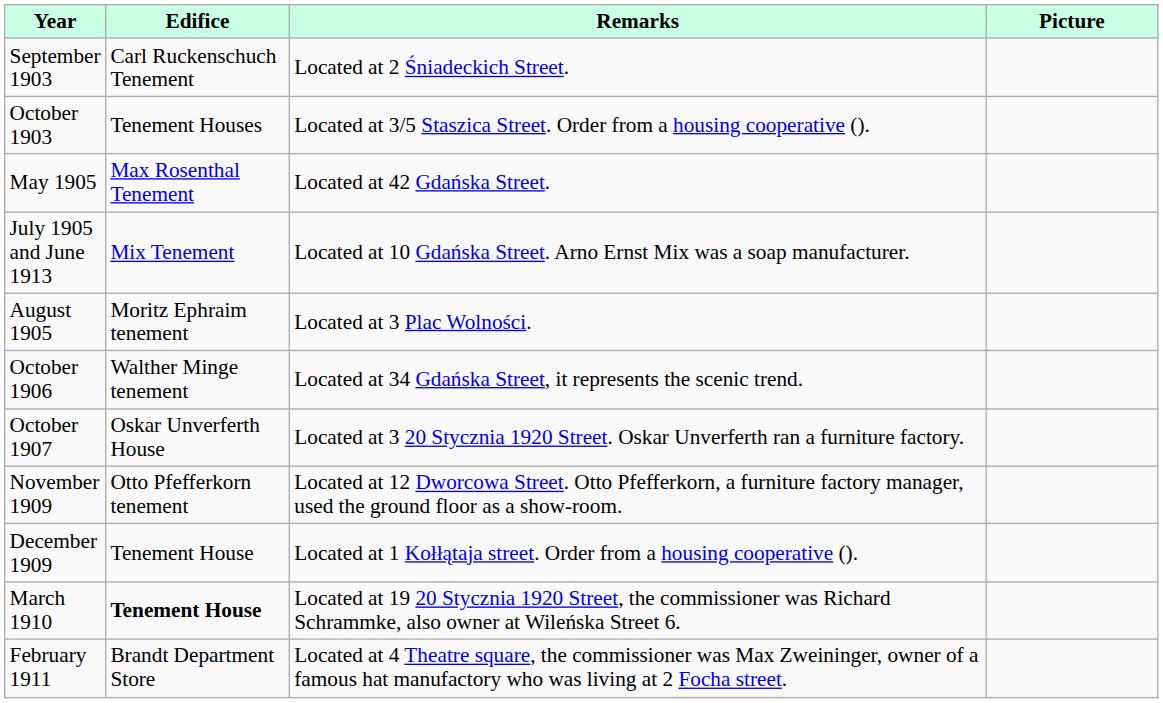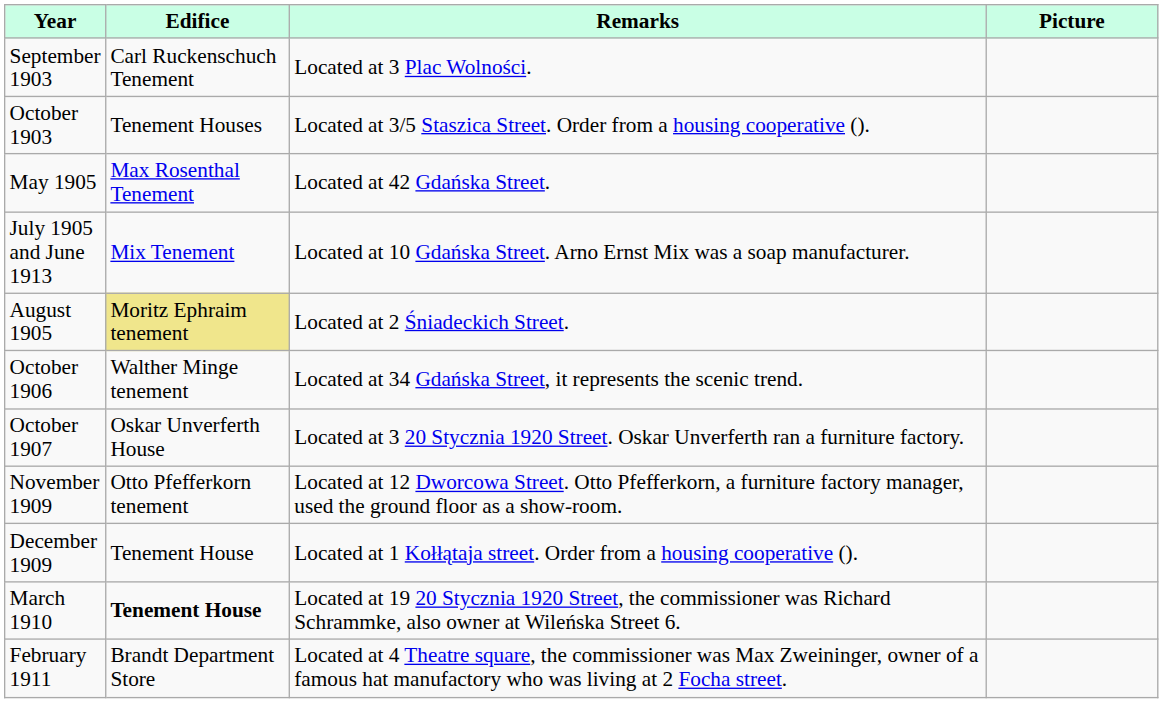(432, 67) Located at 2 Śniadeckich Street. -> (413, 67) Located at 3 Plac Wolności.
(179, 321) no background -> (179, 321) khaki background
(413, 321) Located at 3 Plac Wolności. -> (432, 321) Located at 2 Śniadeckich Street.
